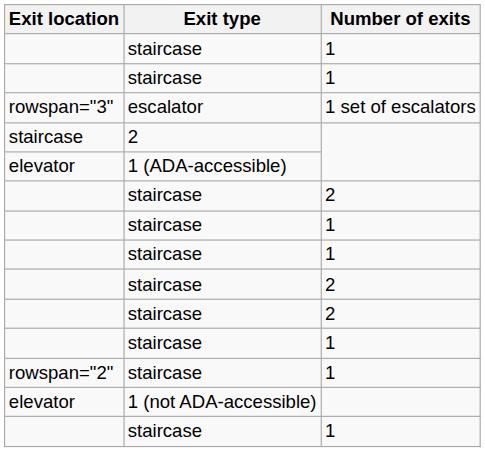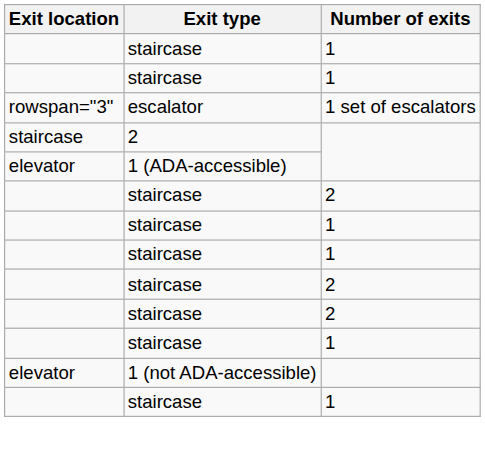- row: (61, 372)
